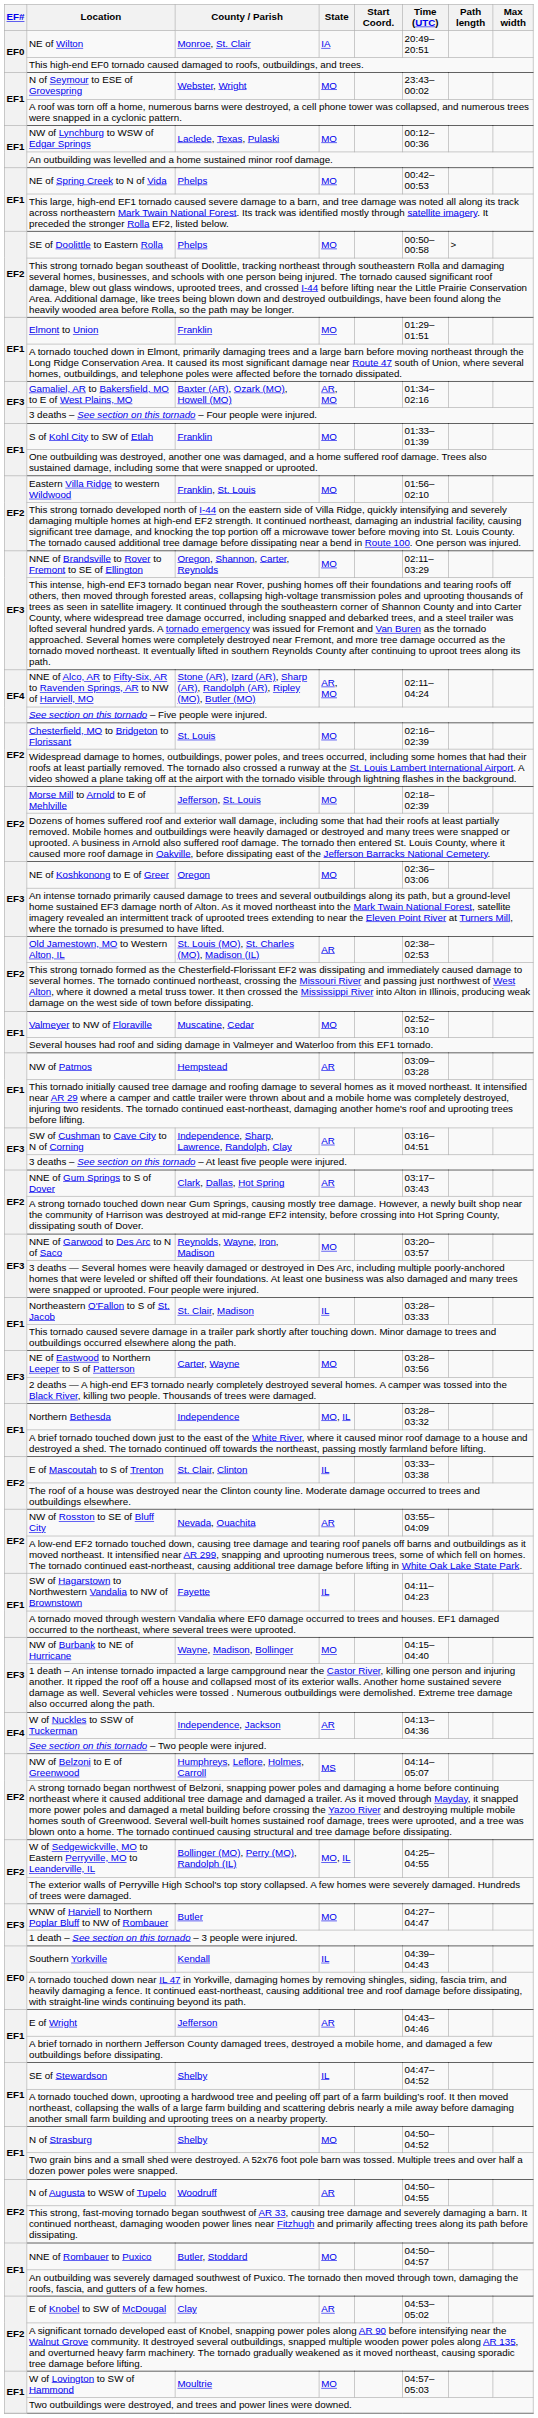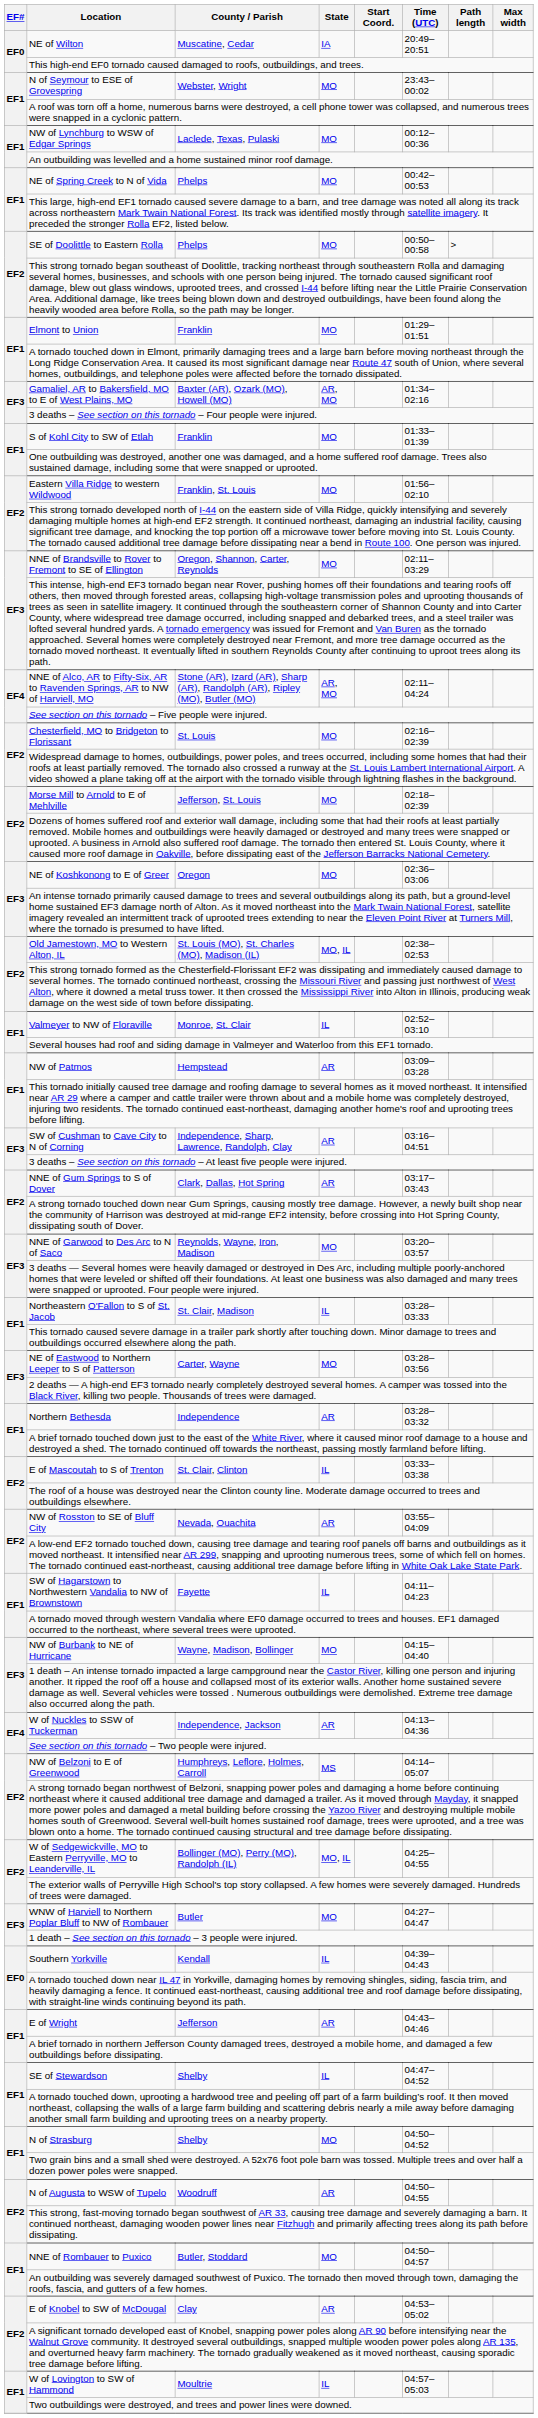(214, 44) Monroe, St. Clair -> (216, 44) Muscatine, Cedar
(328, 949) AR -> (336, 949) MO, IL
(216, 1024) Muscatine, Cedar -> (214, 1024) Monroe, St. Clair
(329, 1024) MO -> (325, 1024) IL
(336, 1416) MO, IL -> (328, 1416) AR
(329, 2384) MO -> (325, 2384) IL
